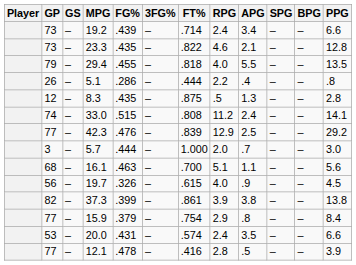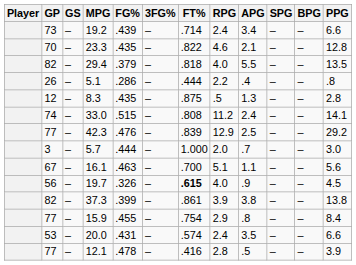(50, 47) 73 -> (50, 47) 70
(50, 64) 79 -> (50, 64) 82
(126, 64) .455 -> (126, 64) .379
(50, 167) 68 -> (50, 167) 67
(191, 184) normal -> (191, 184) bold
(126, 218) .379 -> (126, 218) .455
